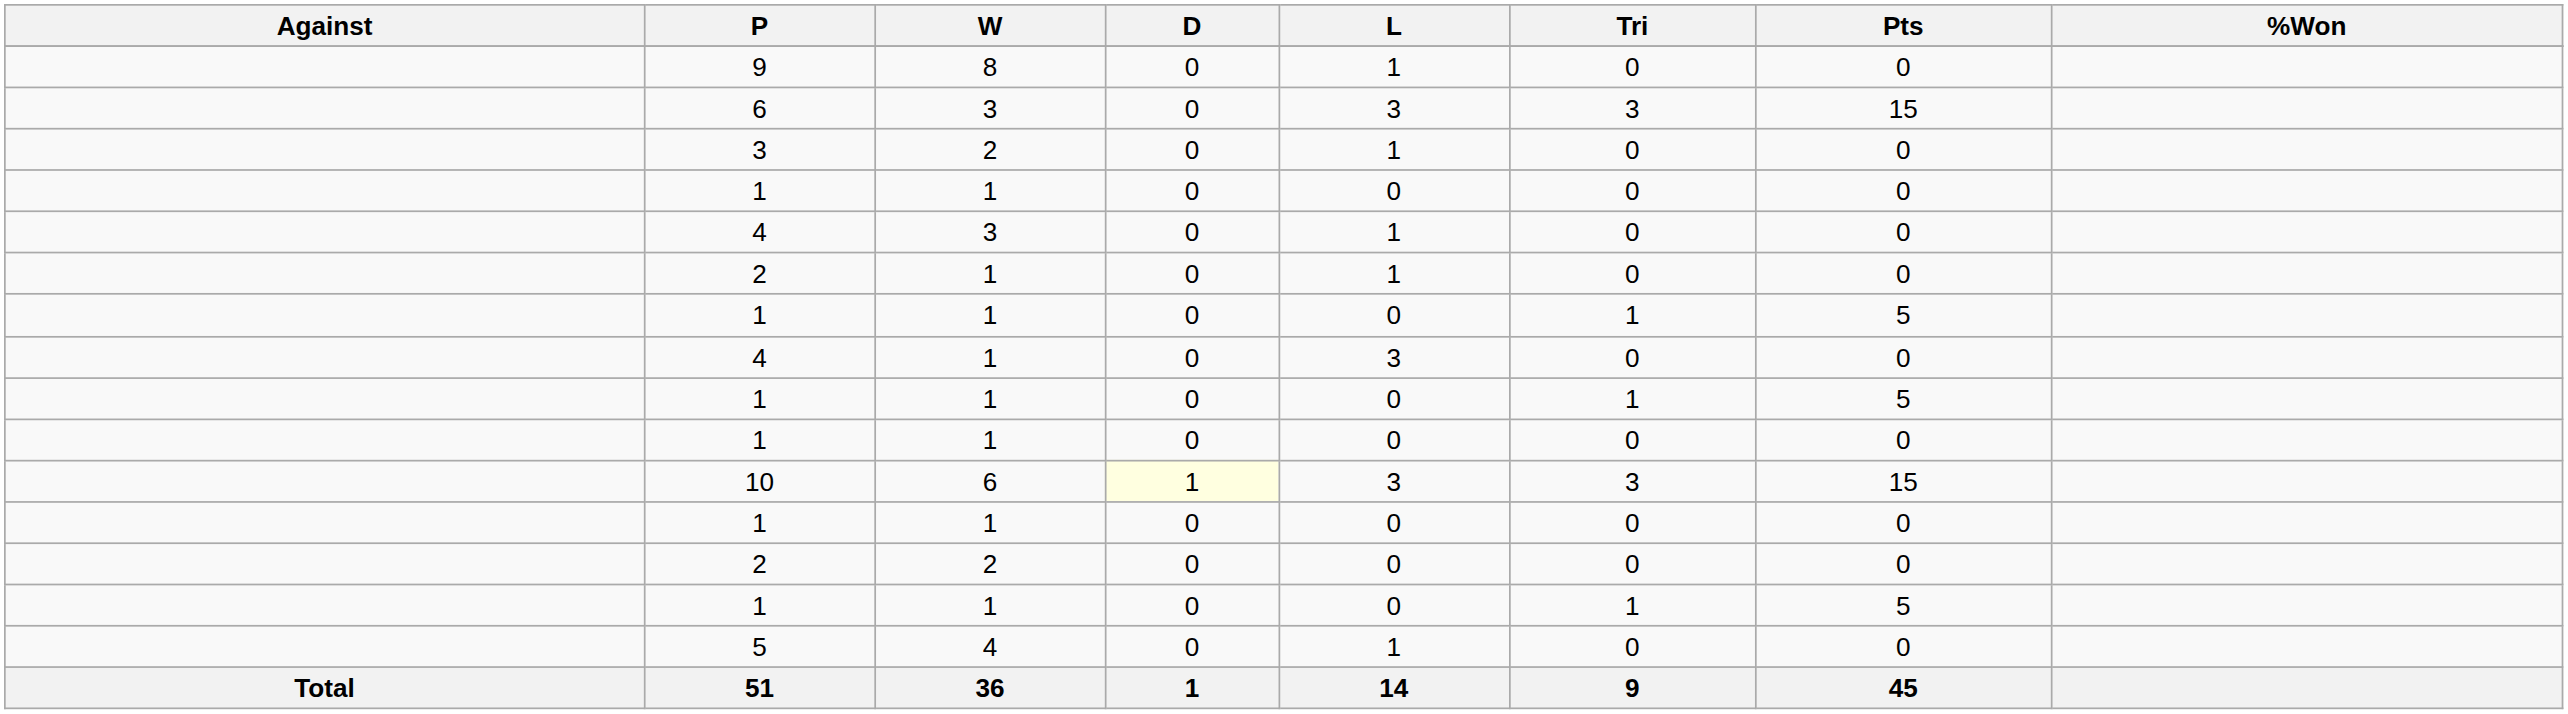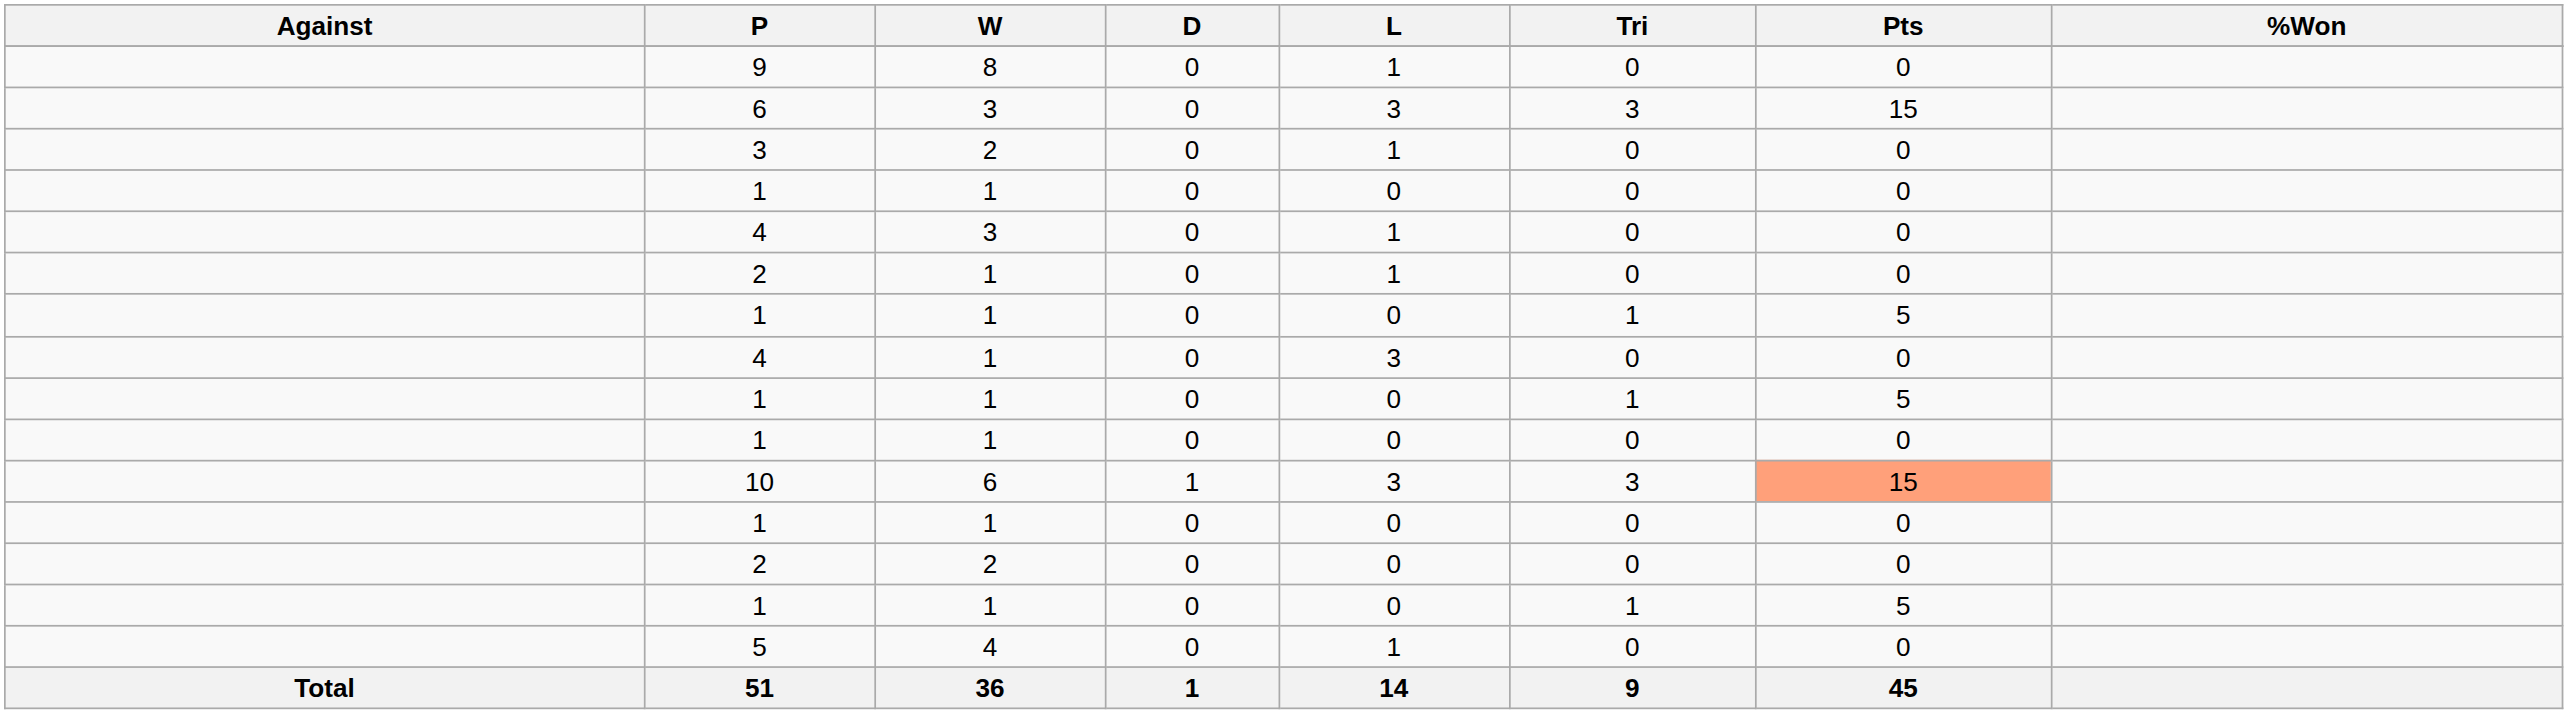(1192, 481) lightyellow background -> (1192, 481) no background
(1903, 481) no background -> (1903, 481) lightsalmon background
